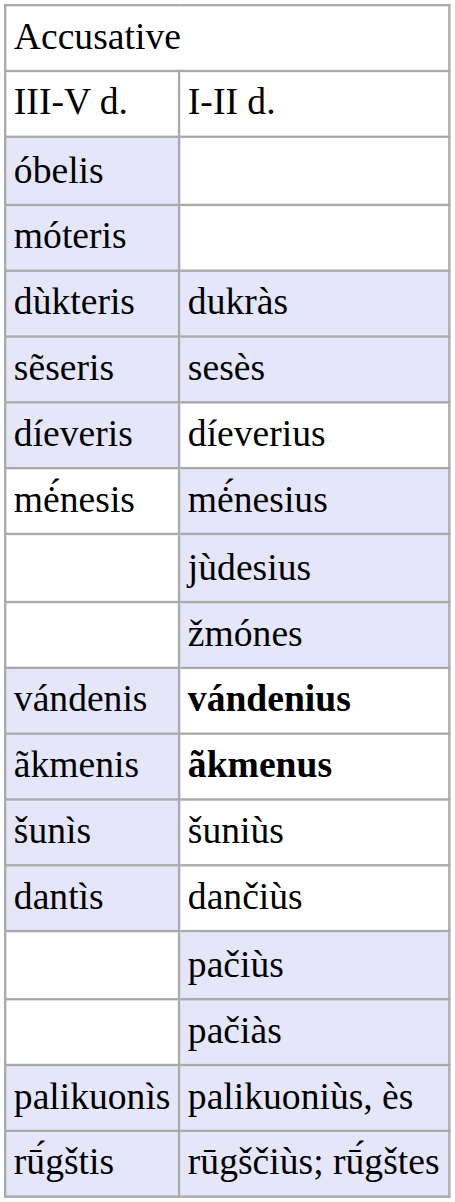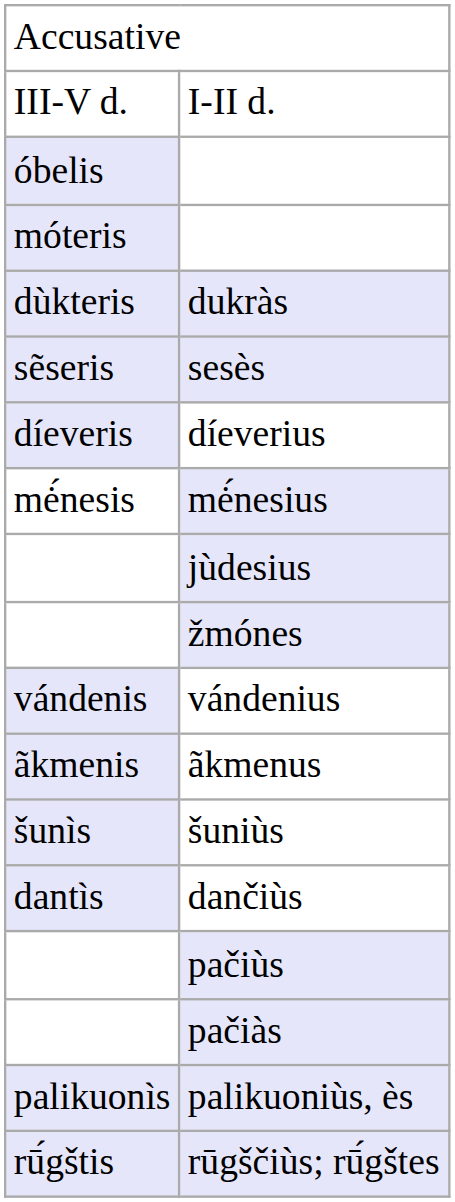(269, 698) bold -> (264, 698) normal
(260, 764) bold -> (255, 764) normal
